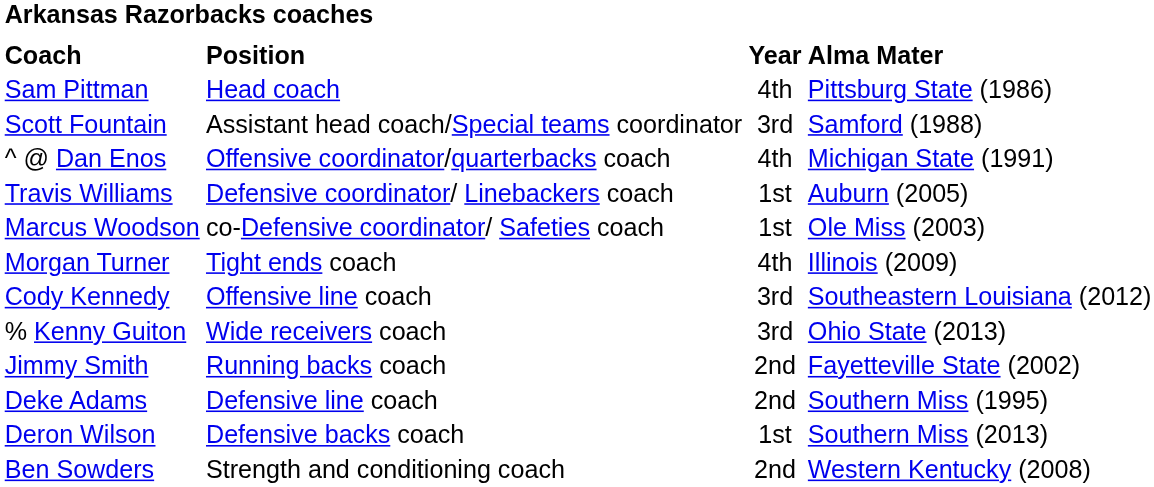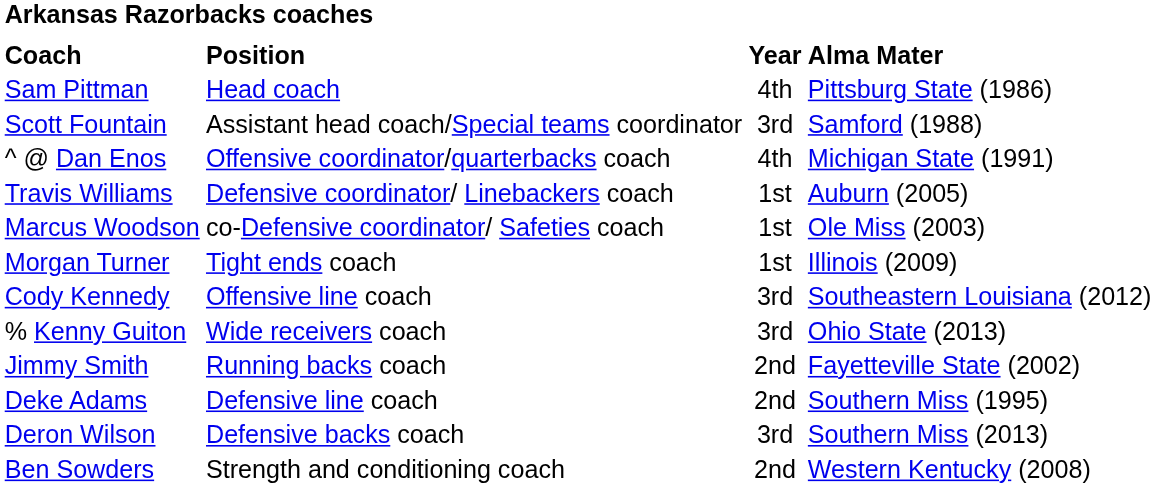(775, 262) 4th -> (775, 262) 1st
(775, 435) 1st -> (775, 435) 3rd
